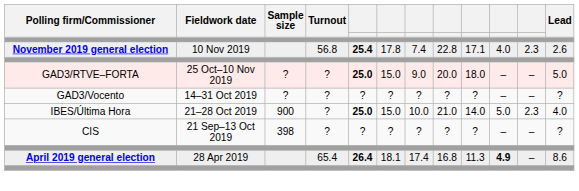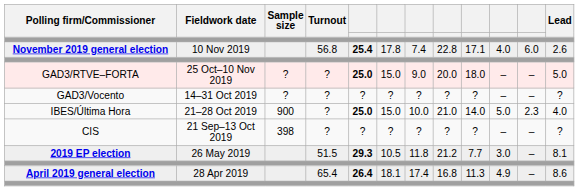(532, 50) 2.3 -> (532, 50) 6.0
+ row: (90, 153)
(503, 158) bold -> (503, 173) normal
